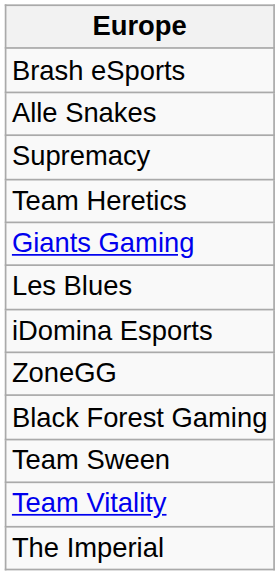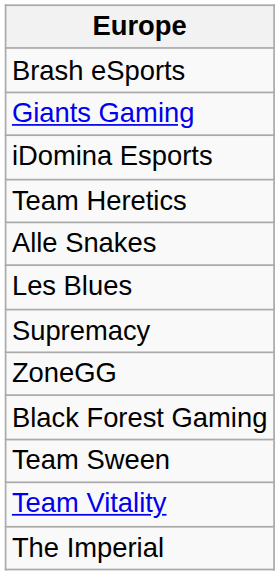(84, 113) Alle Snakes -> (103, 113) Giants Gaming
(81, 156) Supremacy -> (112, 156) iDomina Esports
(103, 243) Giants Gaming -> (84, 243) Alle Snakes
(112, 330) iDomina Esports -> (81, 330) Supremacy
